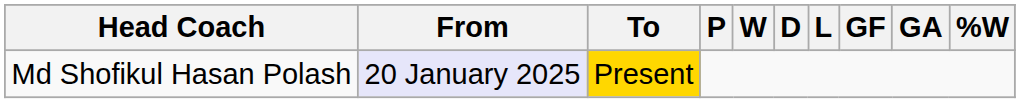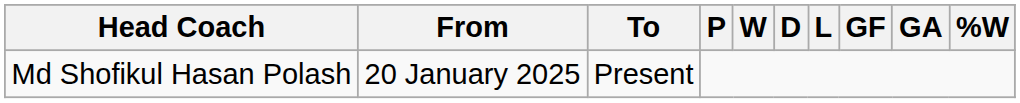(472, 73) lavender background -> (472, 73) no background
(644, 73) gold background -> (644, 73) no background
